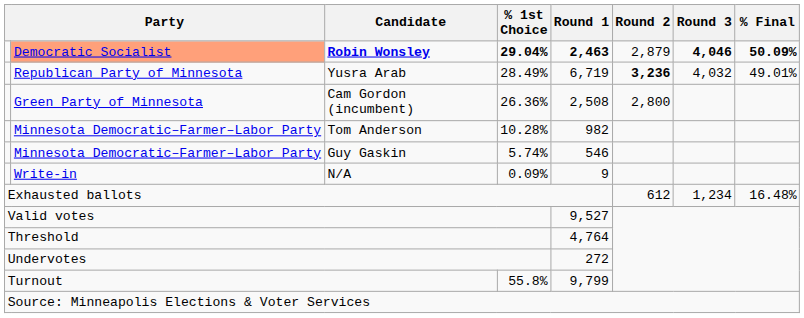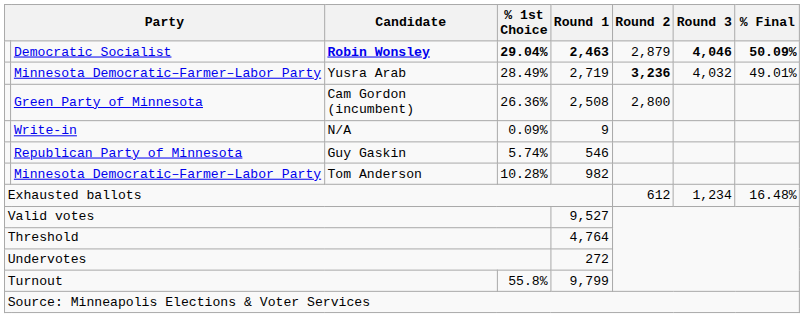(93, 52) lightsalmon background -> (93, 52) no background
(128, 73) Republican Party of Minnesota -> (168, 73) Minnesota Democratic–Farmer–Labor Party
(589, 73) 6,719 -> (589, 73) 2,719
rows swapped: (375, 131) <-> (339, 174)
(168, 153) Minnesota Democratic–Farmer–Labor Party -> (128, 153) Republican Party of Minnesota
